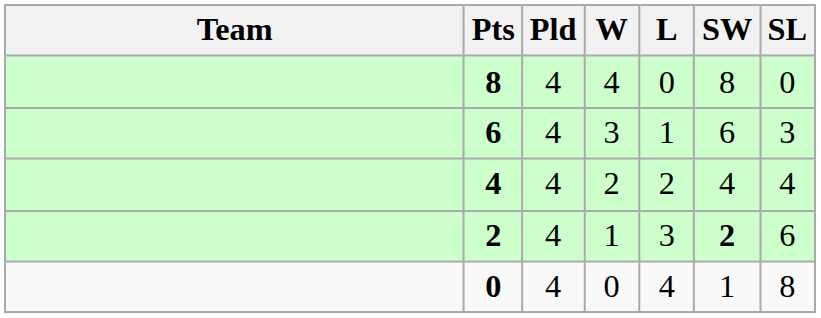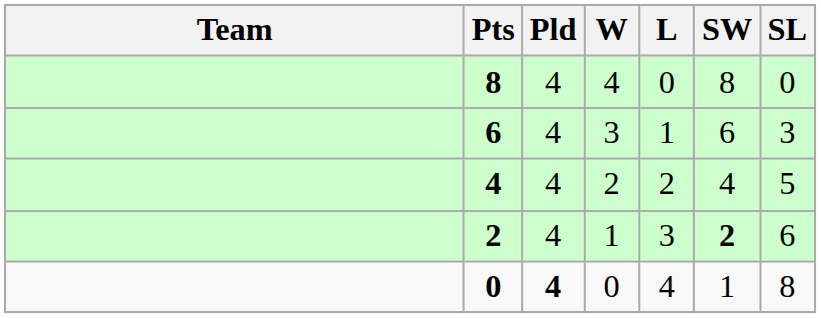(787, 183) 4 -> (787, 183) 5
(553, 286) normal -> (553, 286) bold
